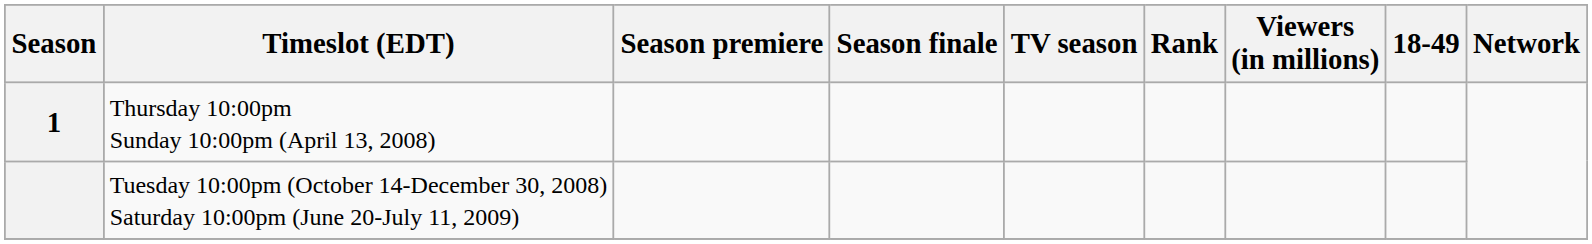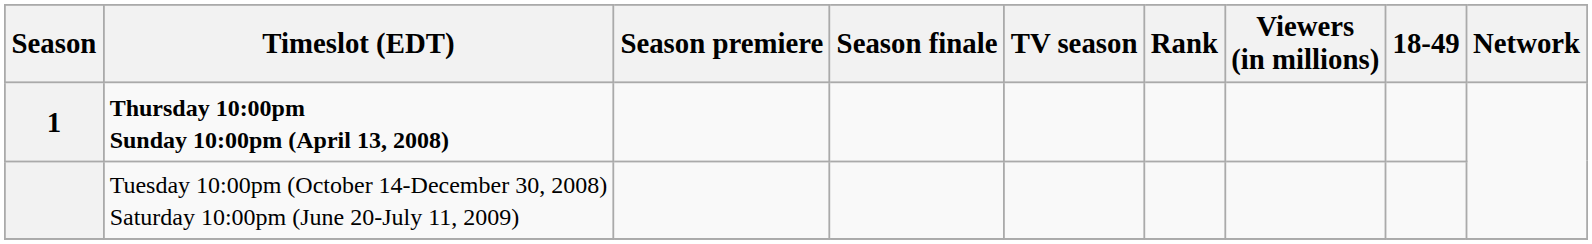(273, 123) normal -> (279, 121) bold
